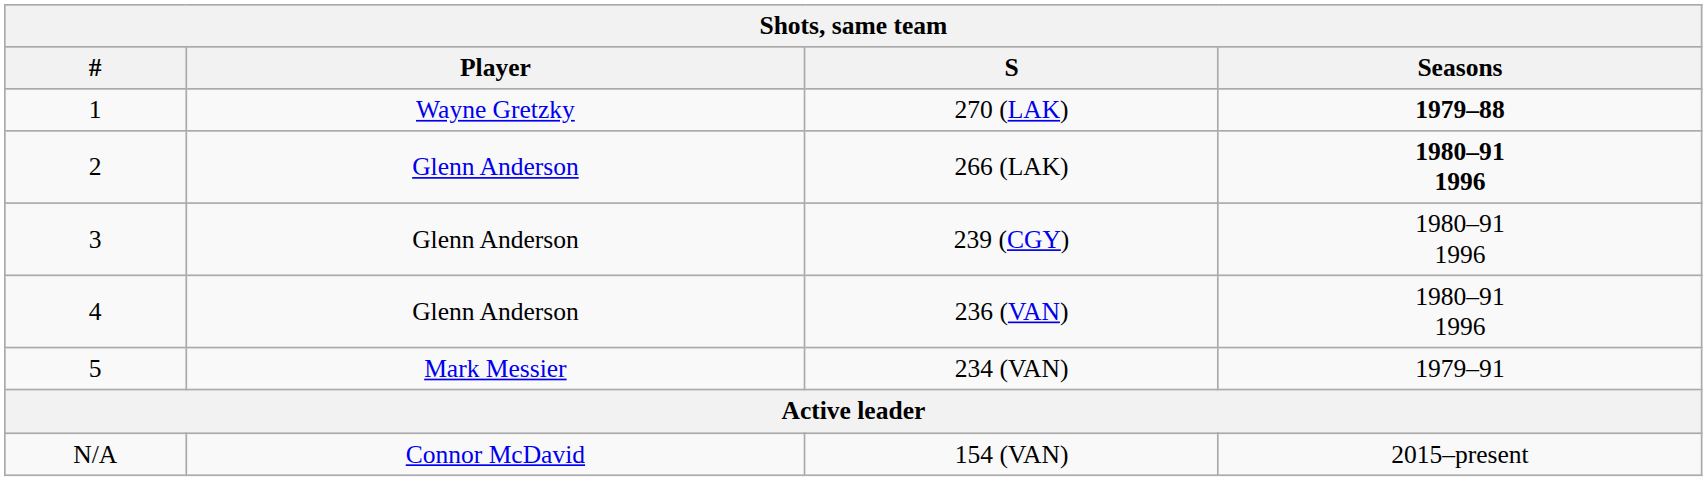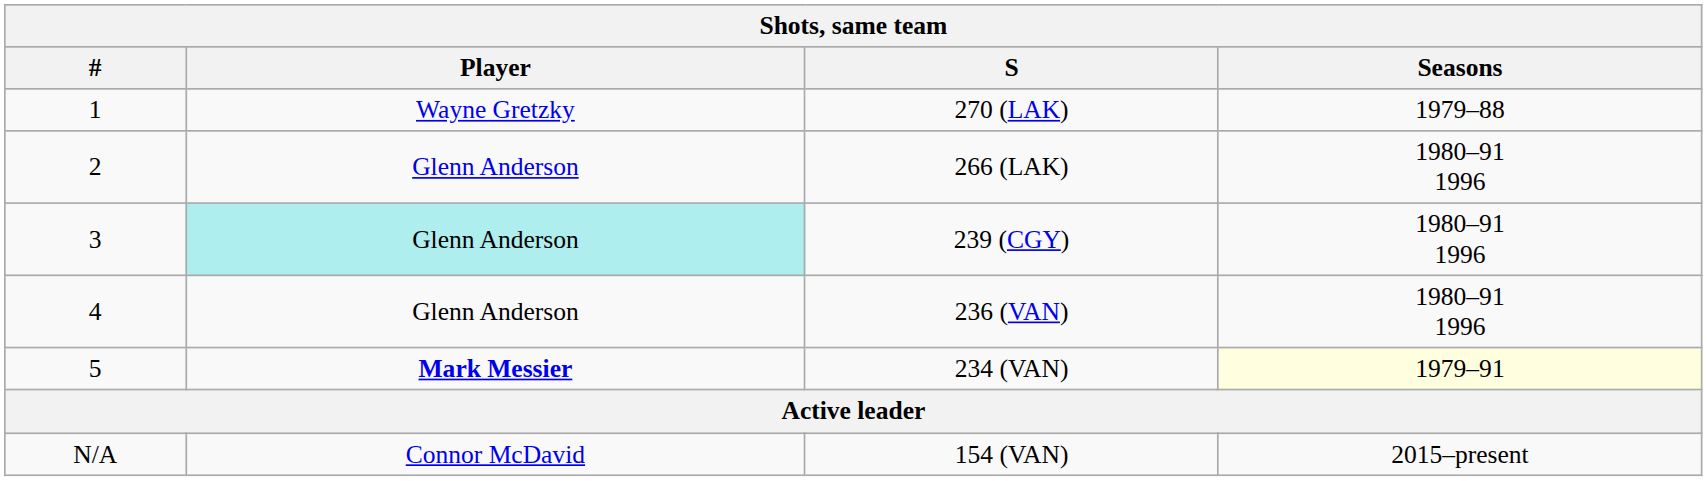(1460, 109) bold -> (1460, 109) normal
(1460, 167) bold -> (1460, 167) normal
(495, 239) no background -> (495, 239) paleturquoise background
(495, 369) normal -> (495, 369) bold
(1460, 369) no background -> (1460, 369) lightyellow background
